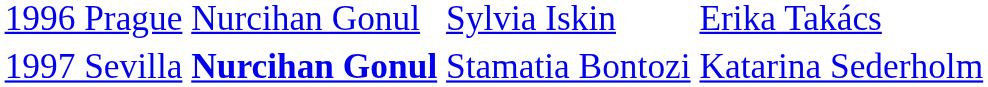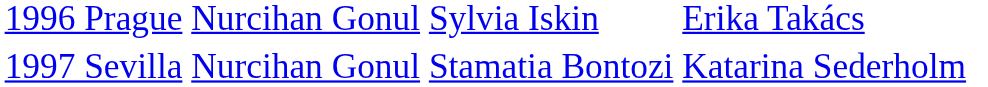(314, 66) bold -> (306, 66) normal
